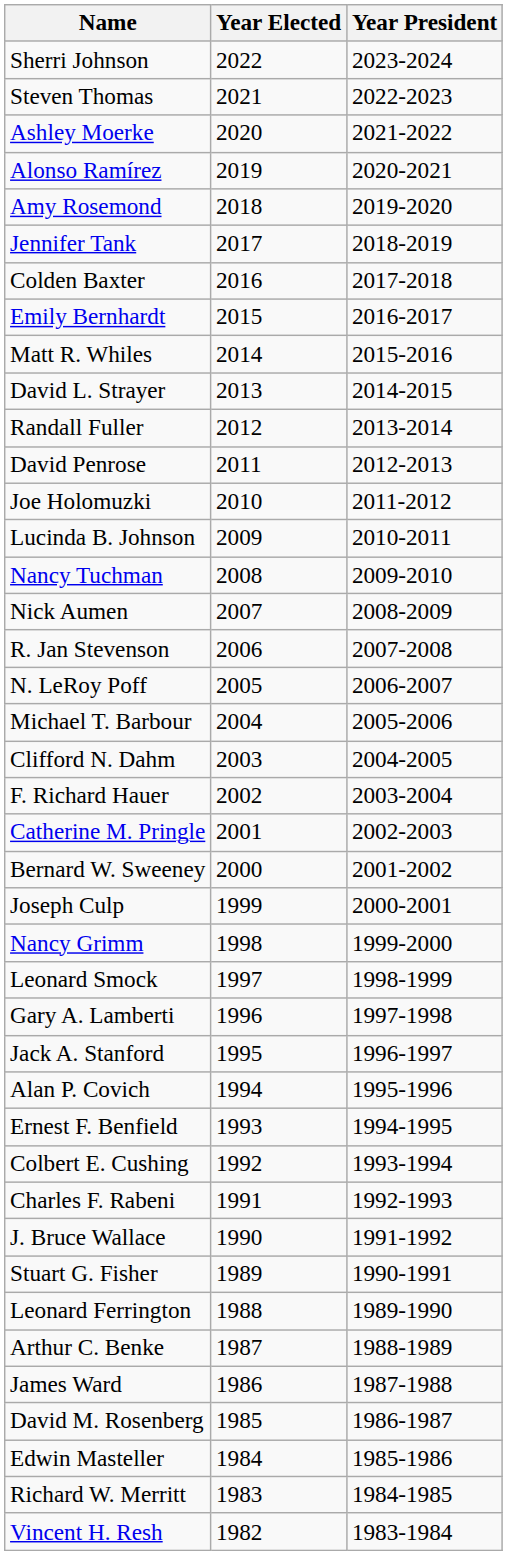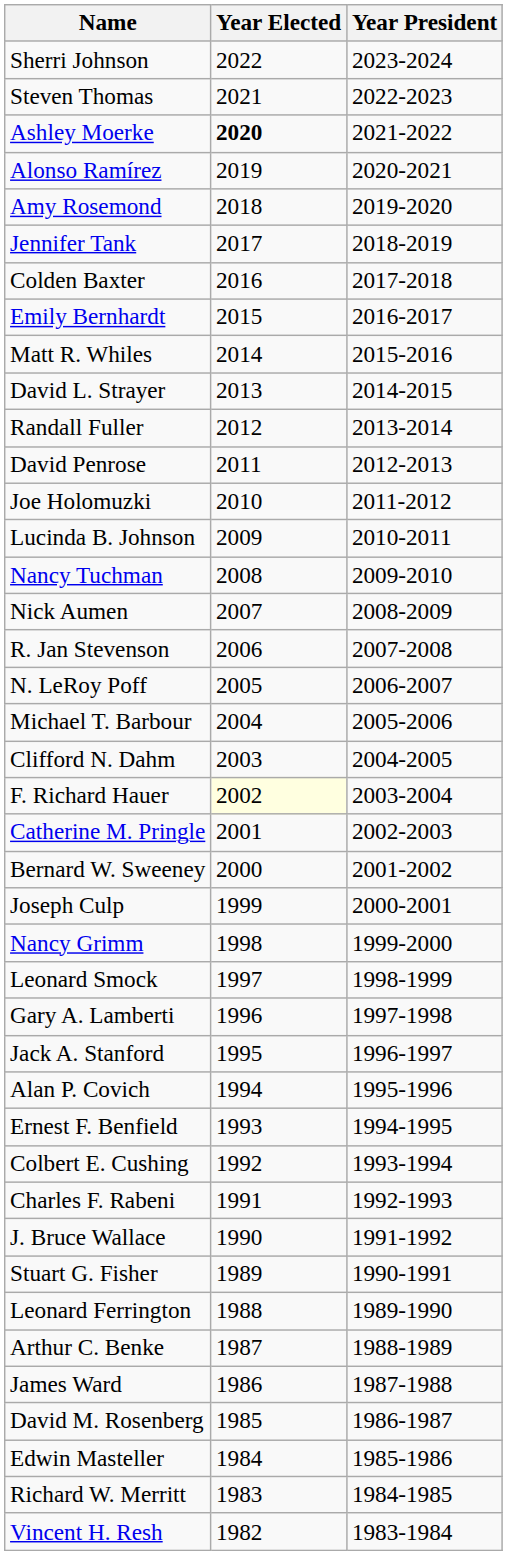(239, 133) normal -> (239, 133) bold
(239, 795) no background -> (239, 795) lightyellow background
